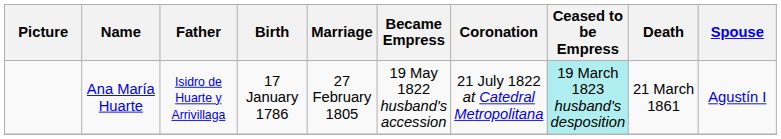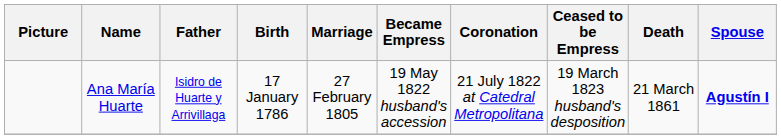(588, 97) paleturquoise background -> (588, 97) no background
(737, 97) normal -> (737, 97) bold
